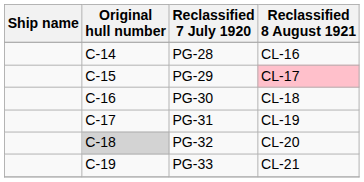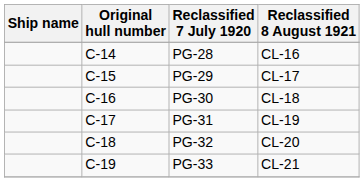(280, 76) pink background -> (280, 76) no background
(101, 143) lightgrey background -> (101, 143) no background
